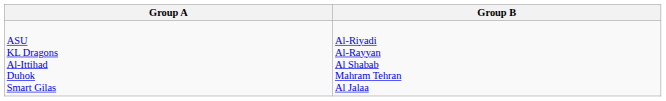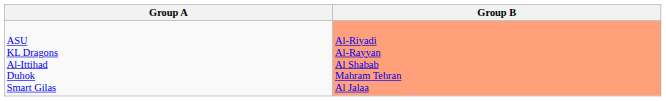(368, 64) no background -> (368, 64) lightsalmon background
